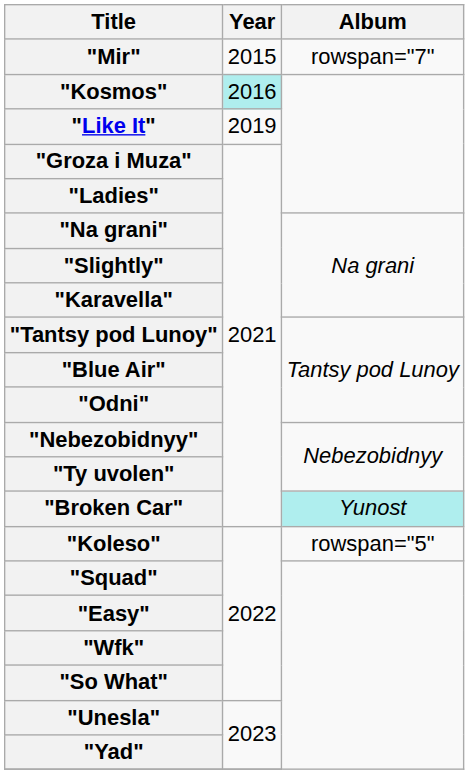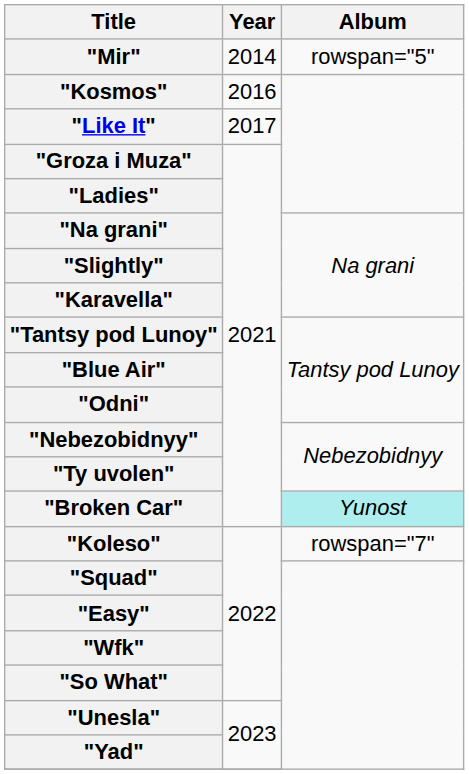(252, 56) 2015 -> (252, 56) 2014
(373, 56) rowspan="7" -> (373, 56) rowspan="5"
(252, 91) paleturquoise background -> (252, 91) no background
(252, 126) 2019 -> (252, 126) 2017
(373, 543) rowspan="5" -> (373, 543) rowspan="7"
